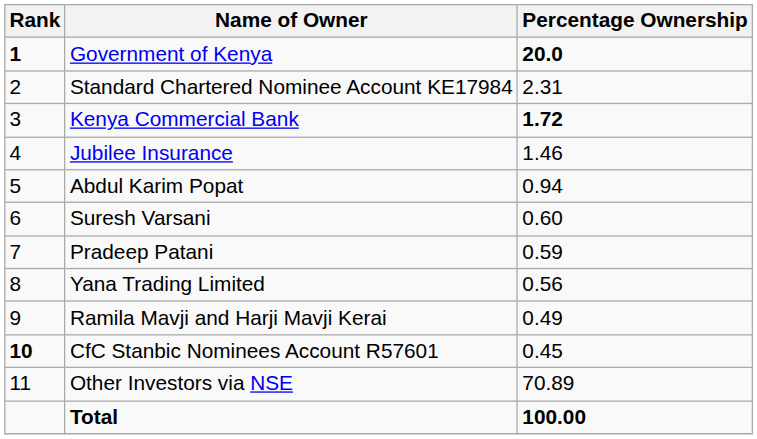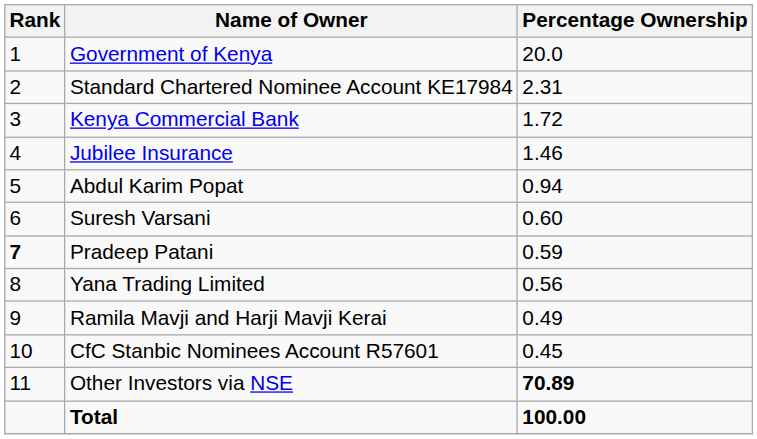(15, 53) bold -> (15, 53) normal
(543, 53) bold -> (543, 53) normal
(543, 119) bold -> (543, 119) normal
(15, 251) normal -> (15, 251) bold
(21, 350) bold -> (21, 350) normal
(548, 383) normal -> (548, 383) bold
